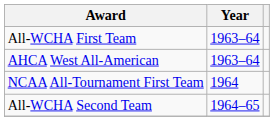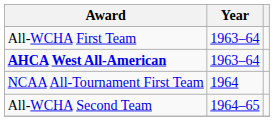(83, 60) normal -> (87, 60) bold
